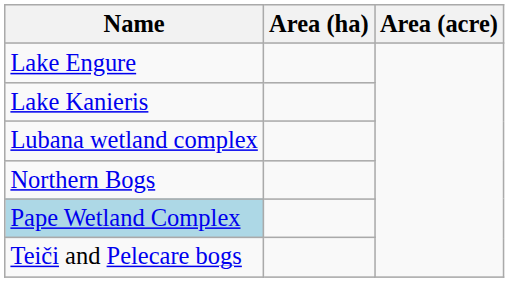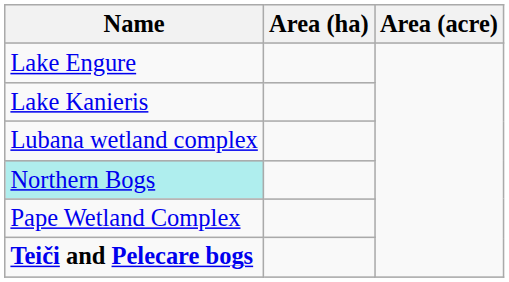(83, 179) no background -> (83, 179) paleturquoise background
(125, 218) lightblue background -> (125, 218) no background
(126, 256) normal -> (132, 256) bold
